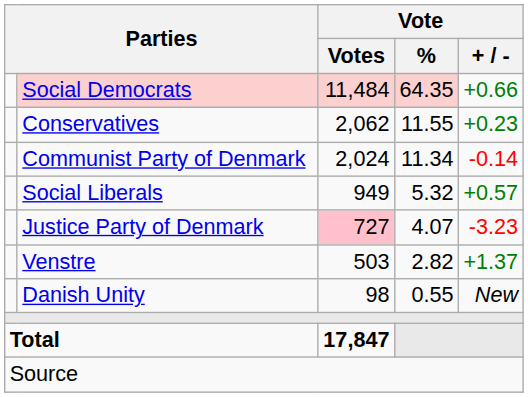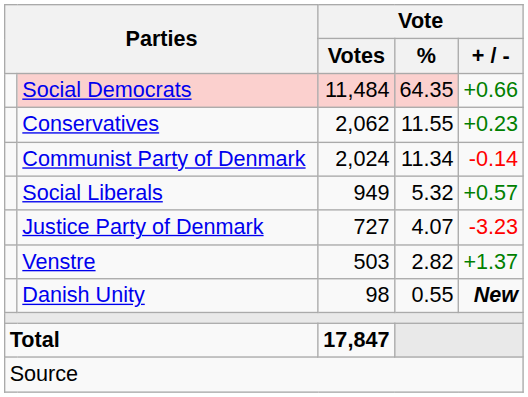(371, 227) pink background -> (371, 227) no background
(496, 295) normal -> (496, 295) bold
